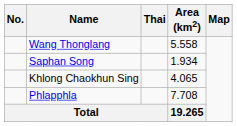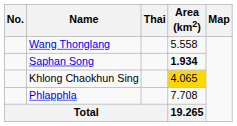(187, 62) normal -> (187, 62) bold
(187, 79) no background -> (187, 79) gold background
